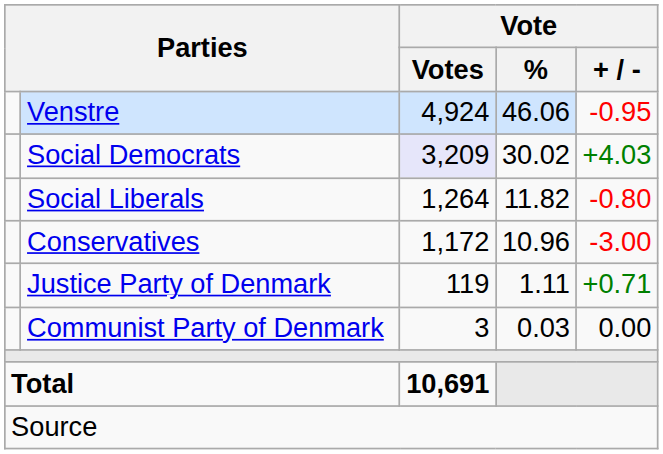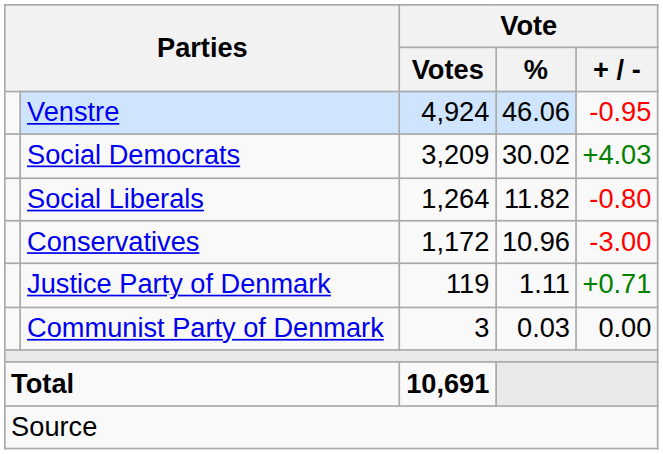(455, 155) lavender background -> (455, 155) no background
